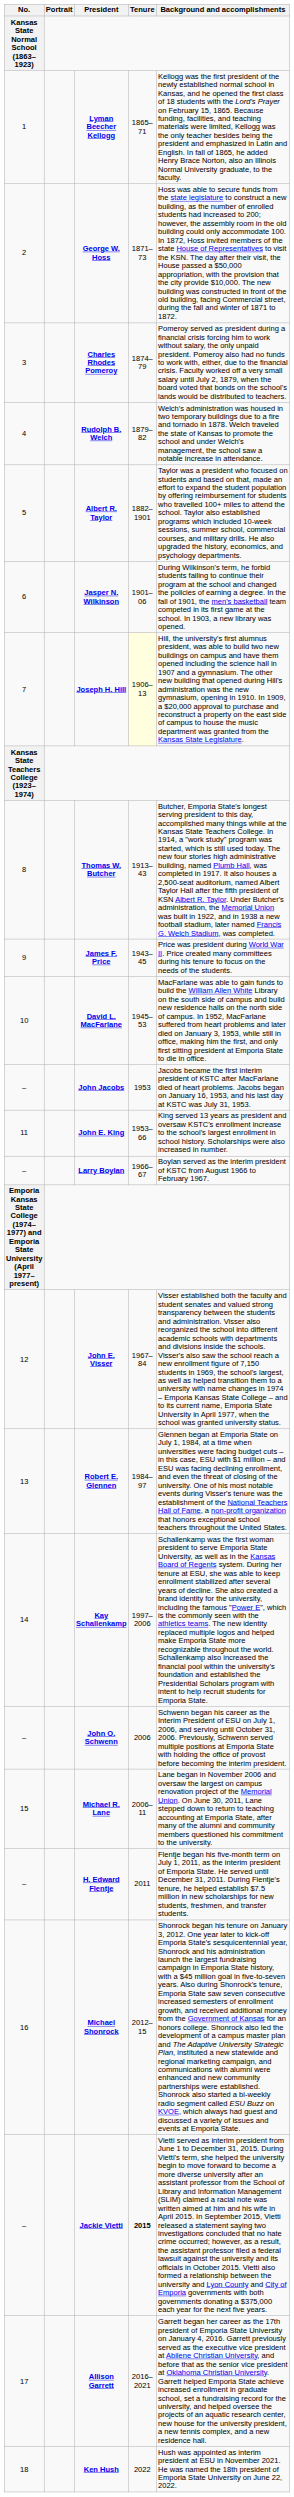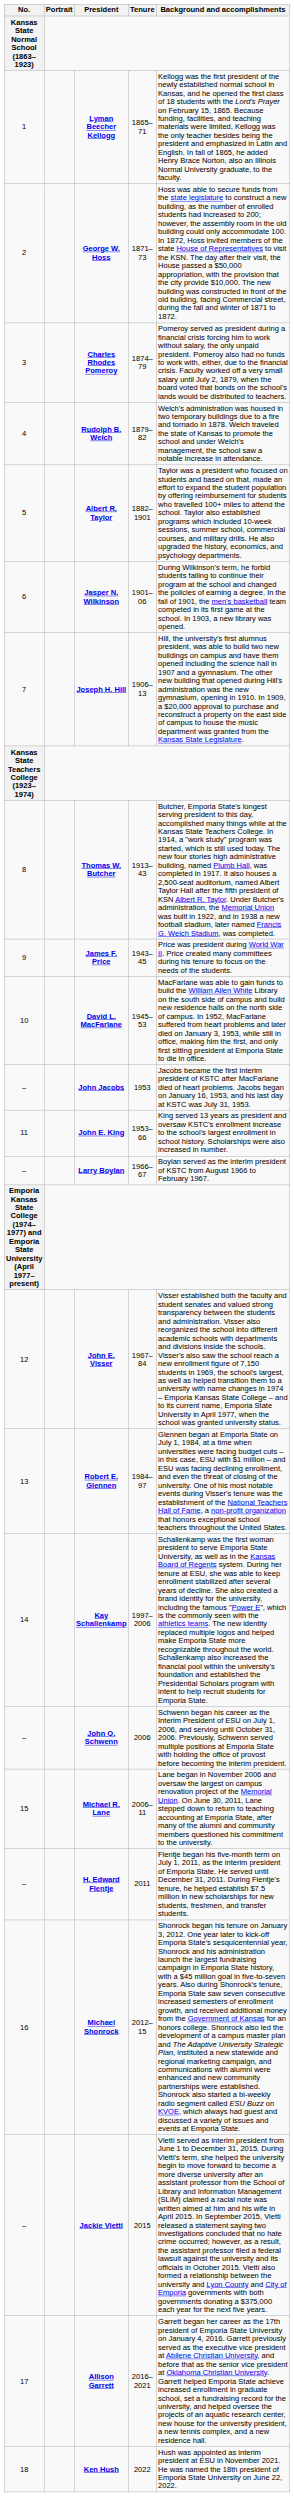(142, 689) lightyellow background -> (142, 689) no background
(142, 2225) bold -> (142, 2225) normal
